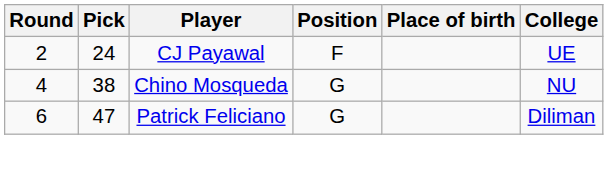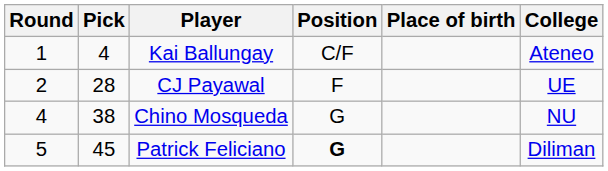+ row: (211, 52)
(104, 52) 24 -> (104, 85) 28
(41, 117) 6 -> (41, 149) 5
(104, 117) 47 -> (104, 149) 45
(337, 117) normal -> (337, 149) bold
